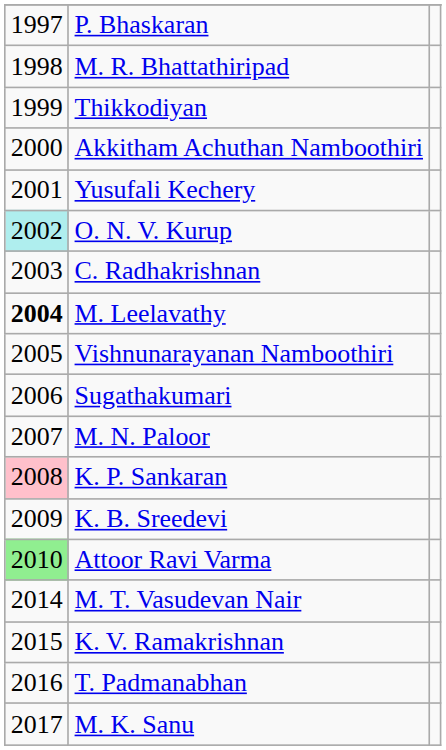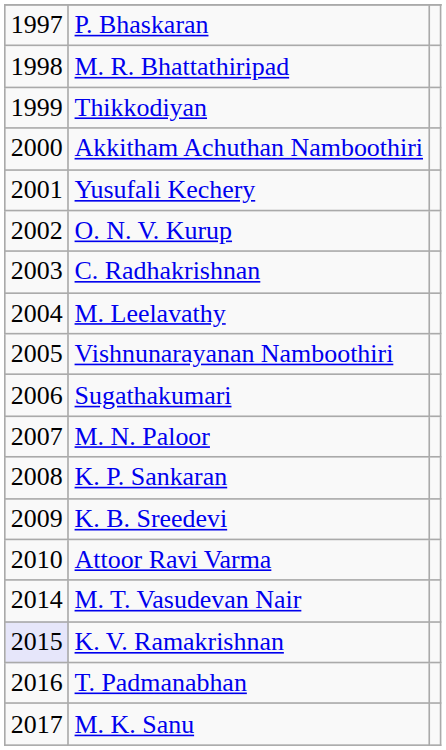(37, 230) paleturquoise background -> (37, 230) no background
(37, 312) bold -> (37, 312) normal
(37, 477) pink background -> (37, 477) no background
(37, 559) lightgreen background -> (37, 559) no background
(37, 641) no background -> (37, 641) lavender background
